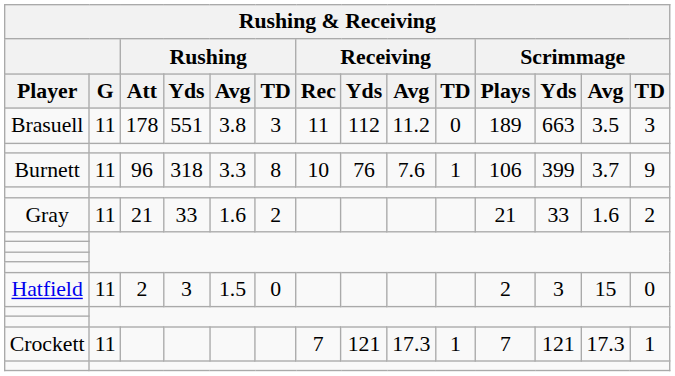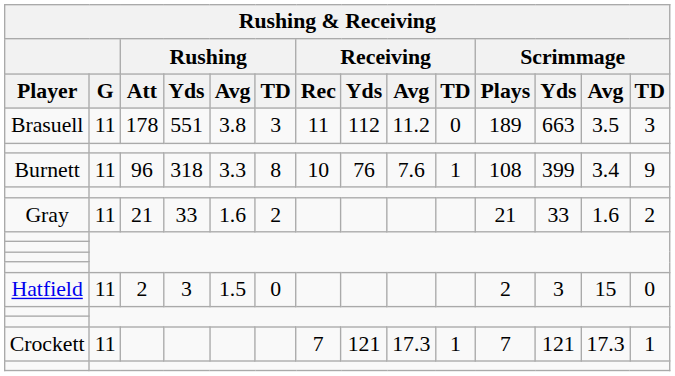(505, 169) 106 -> (505, 169) 108
(606, 169) 3.7 -> (606, 169) 3.4
